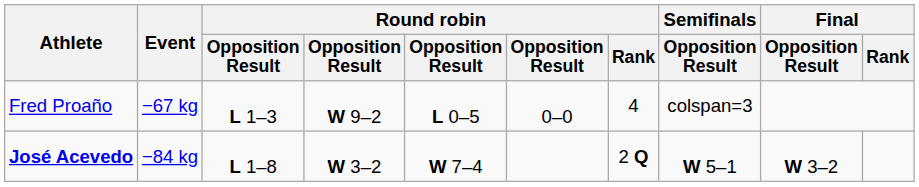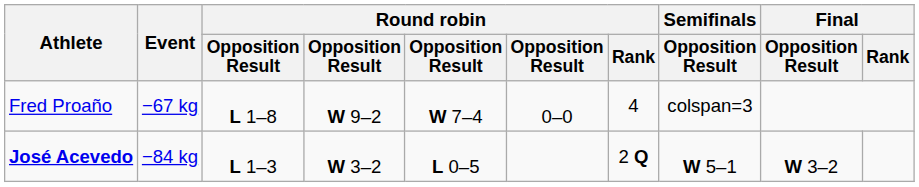(253, 117) L 1–3 -> (253, 117) L 1–8
(456, 117) L 0–5 -> (456, 117) W 7–4
(253, 167) L 1–8 -> (253, 167) L 1–3
(456, 167) W 7–4 -> (456, 167) L 0–5
